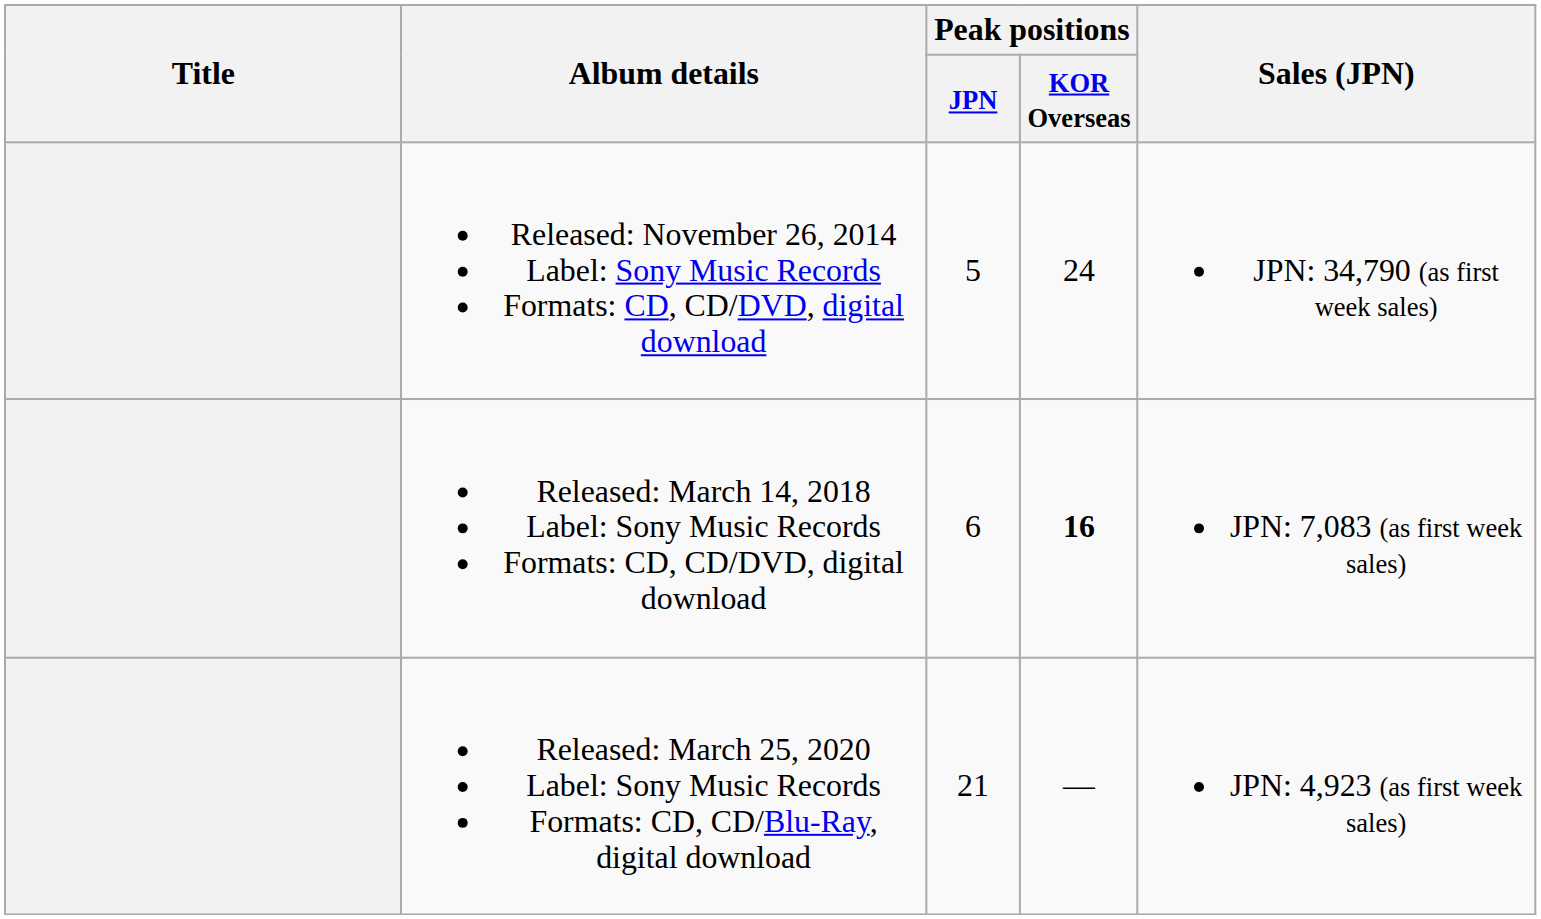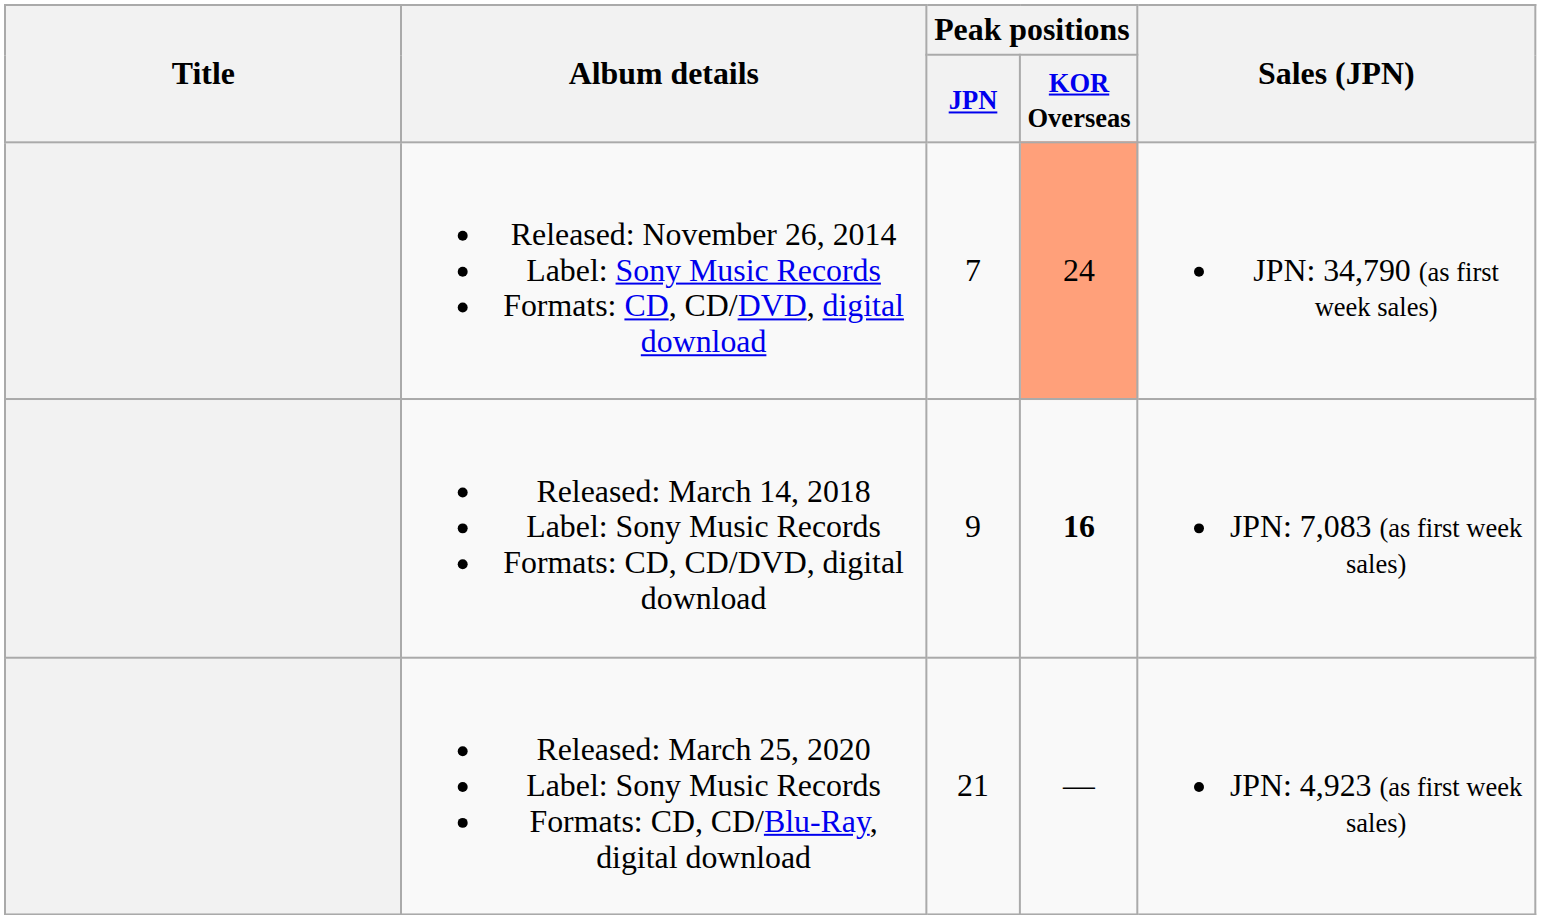(973, 270) 5 -> (973, 270) 7
(1079, 270) no background -> (1079, 270) lightsalmon background
(973, 527) 6 -> (973, 527) 9
